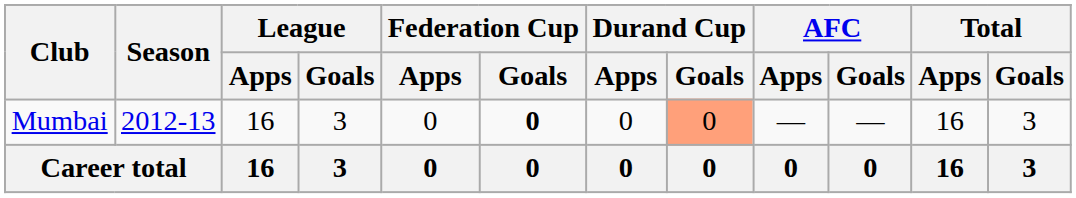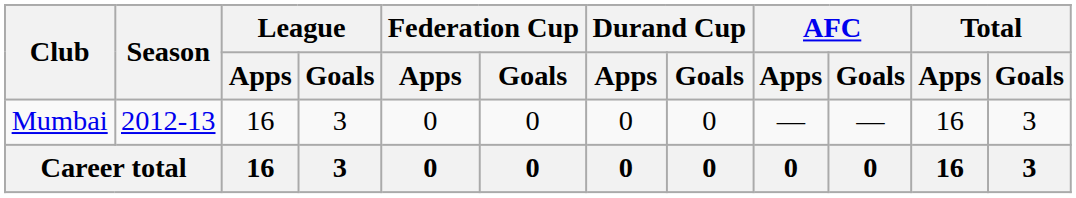(533, 121) bold -> (533, 121) normal
(709, 121) lightsalmon background -> (709, 121) no background
